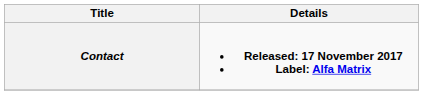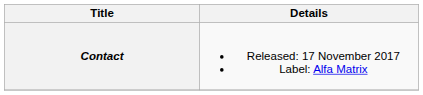(309, 63) bold -> (309, 63) normal
